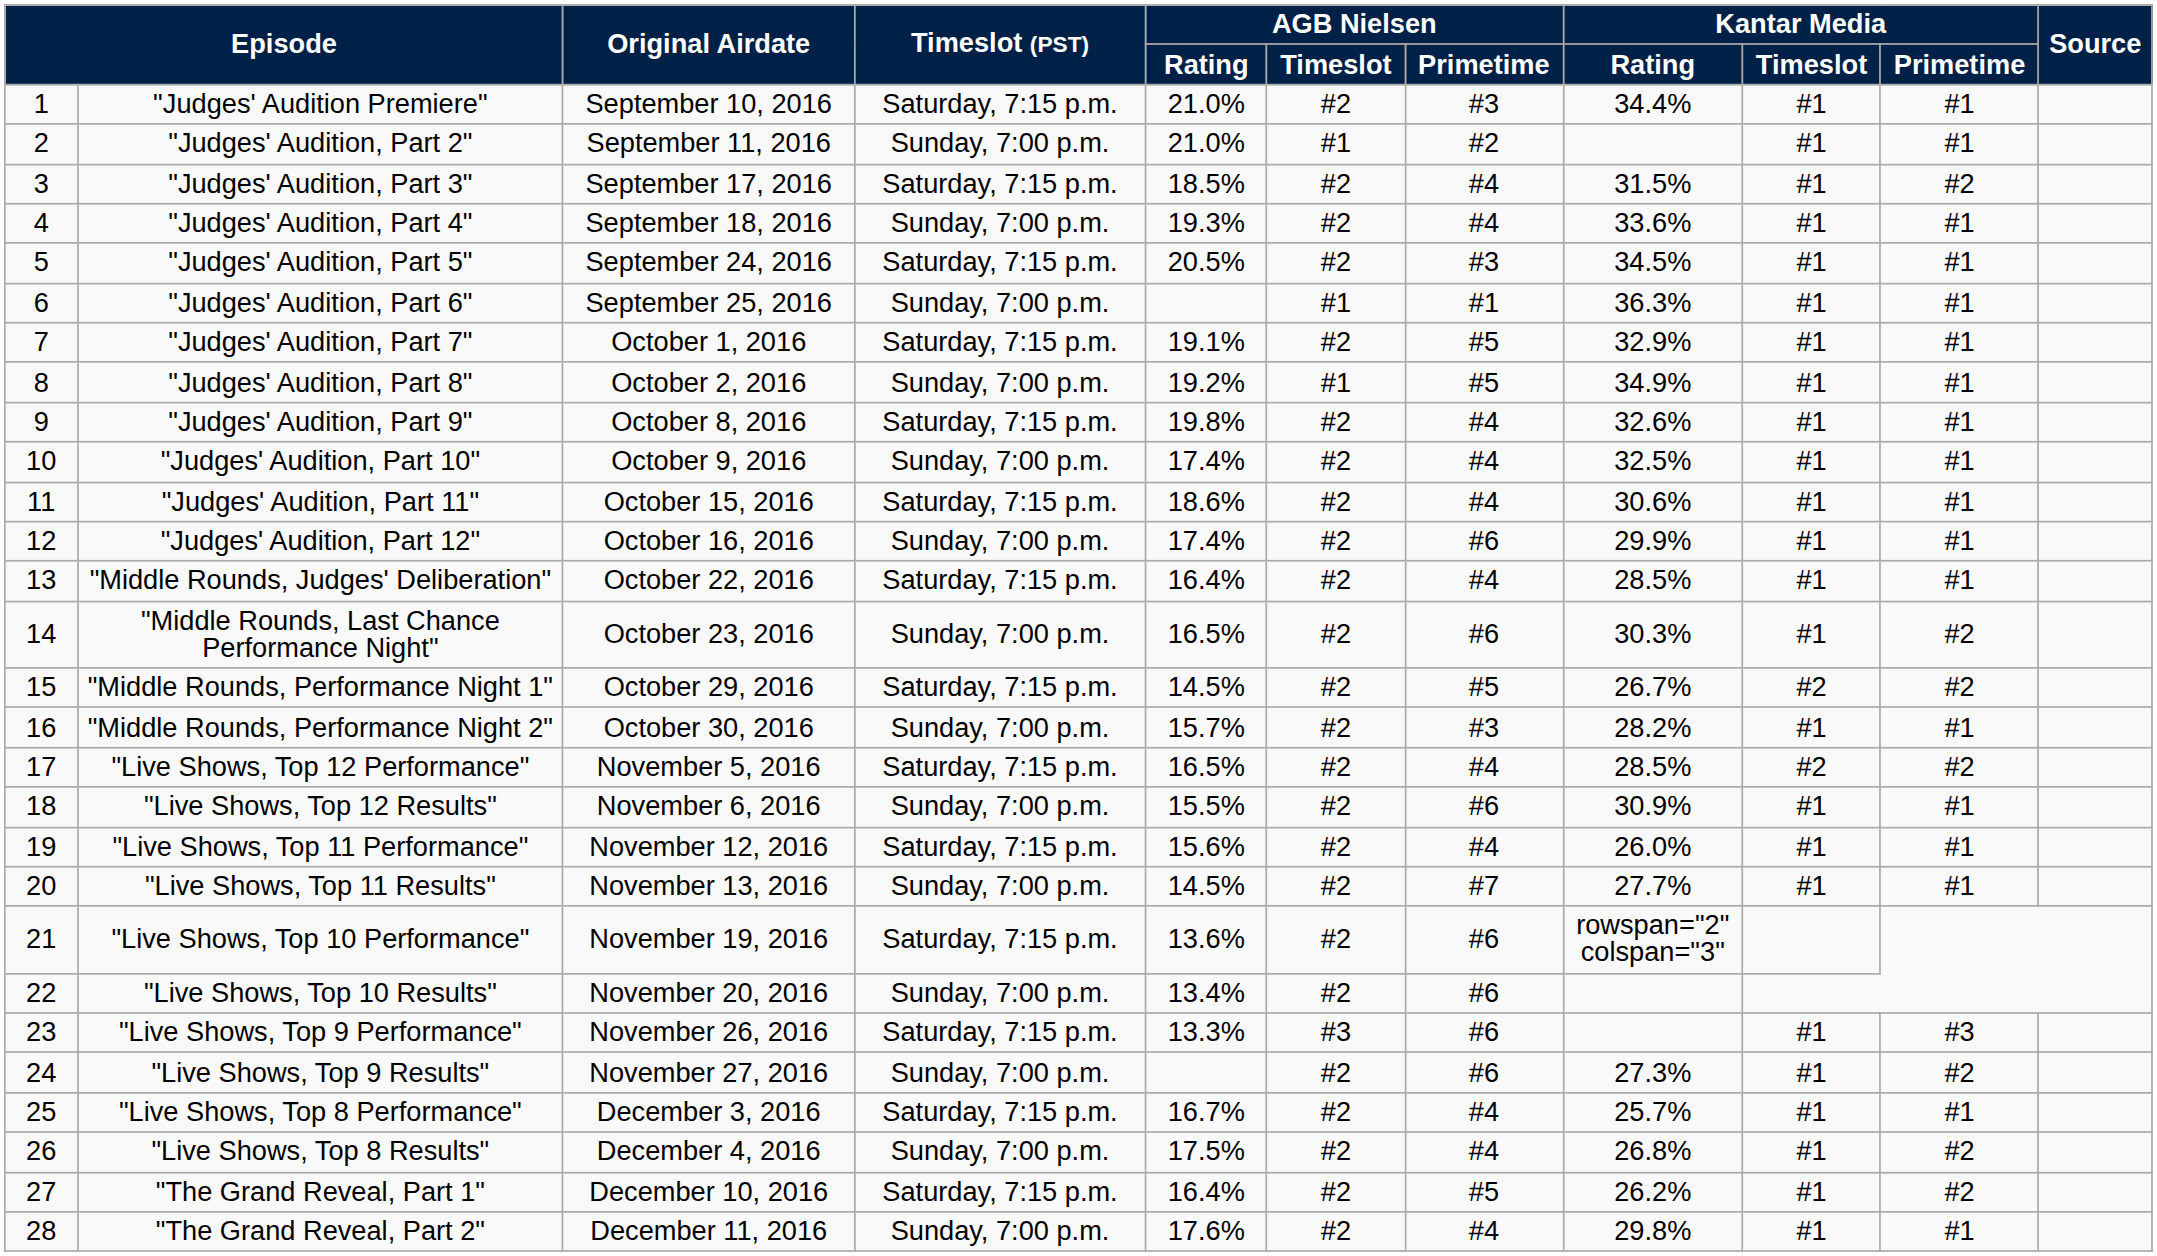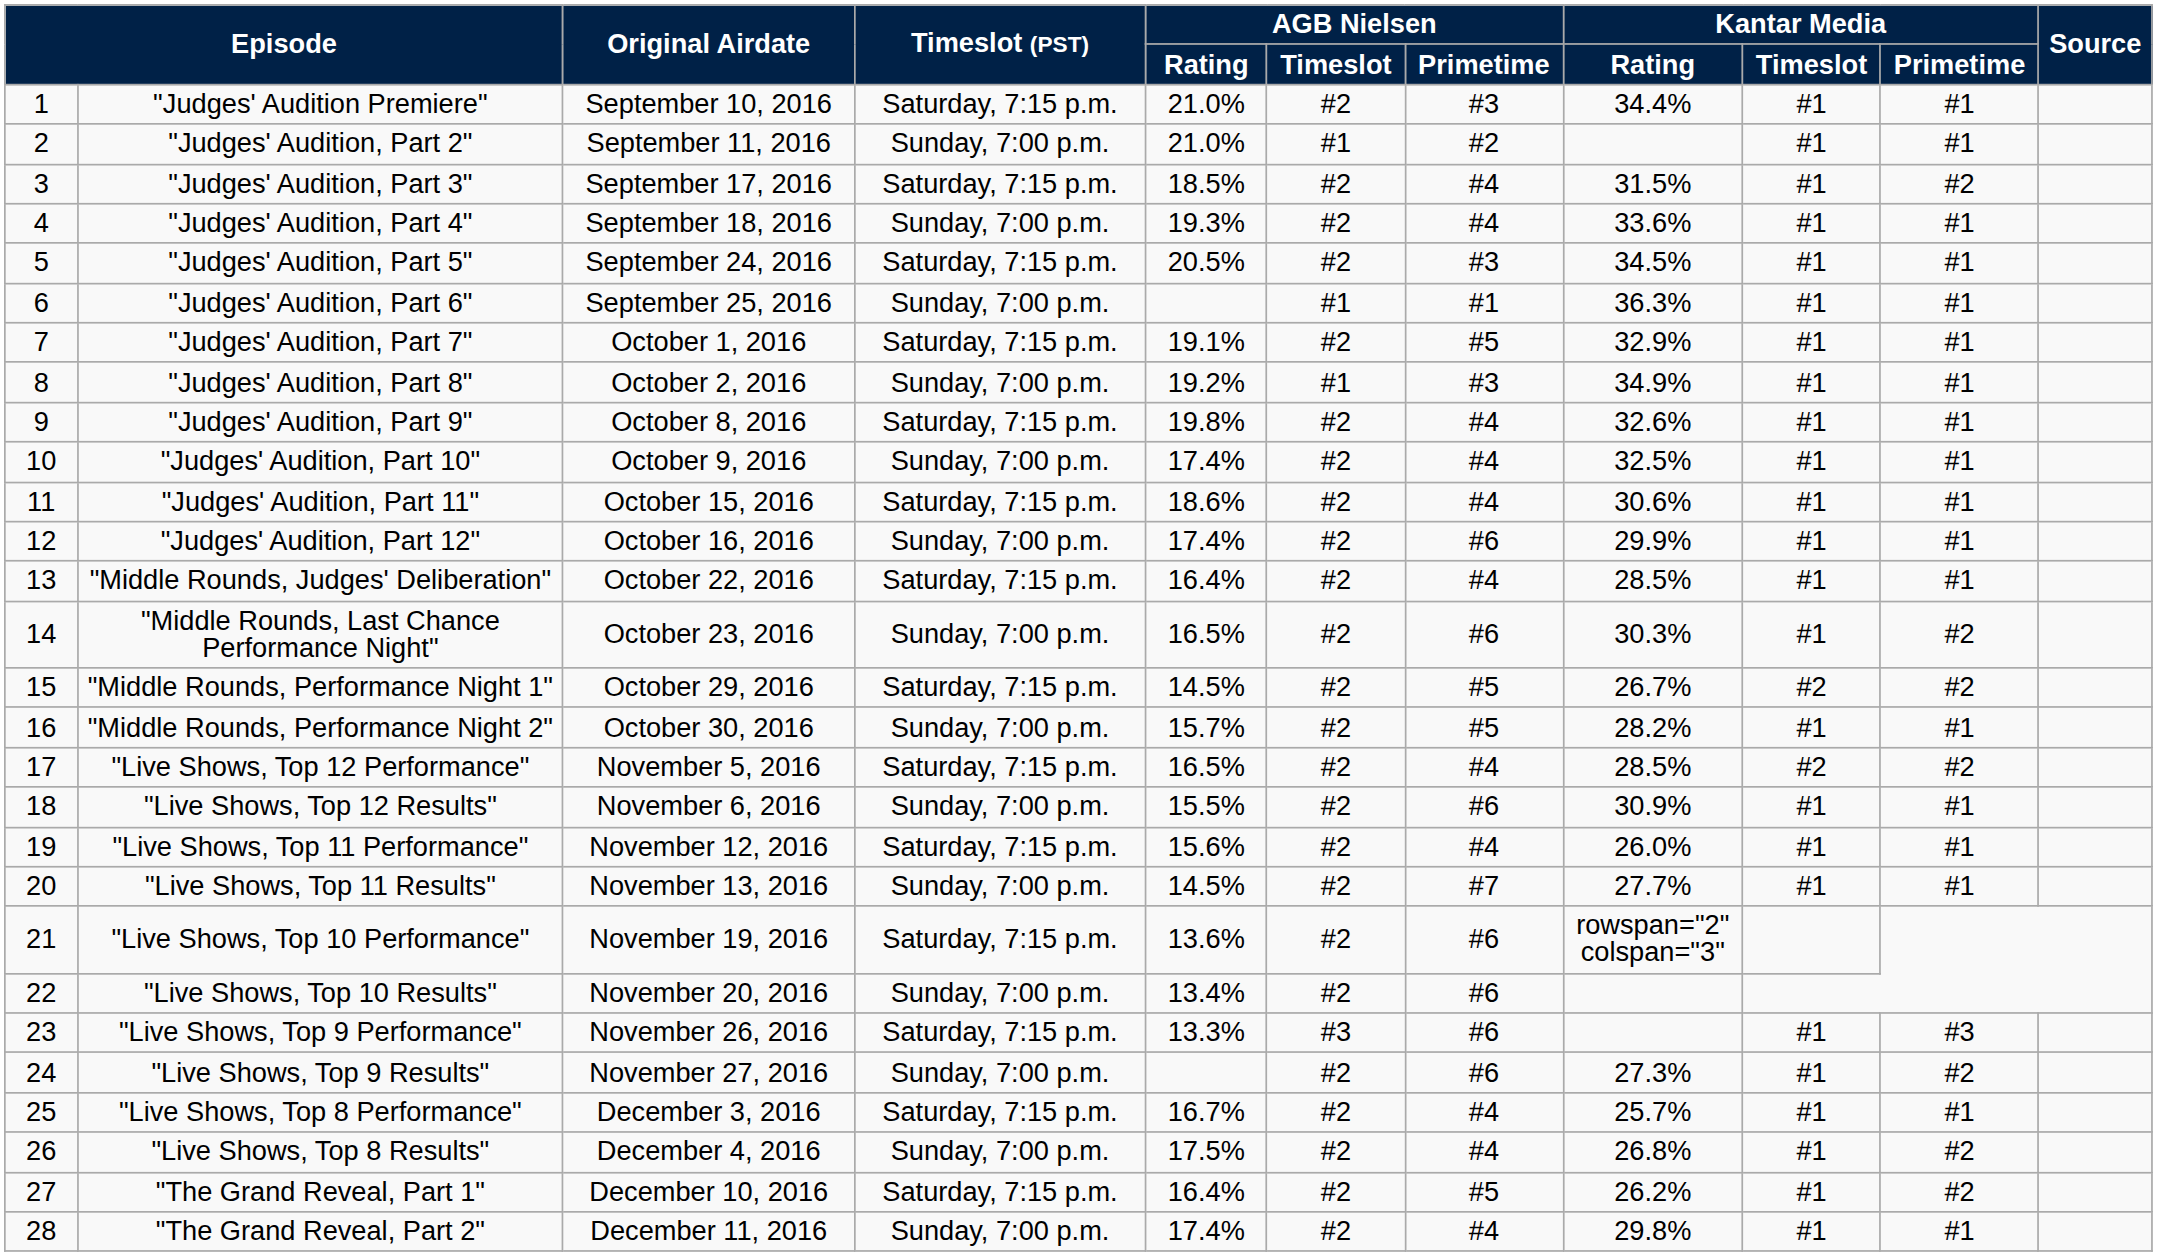(1484, 382) #5 -> (1484, 382) #3
(1484, 727) #3 -> (1484, 727) #5
(1206, 1231) 17.6% -> (1206, 1231) 17.4%
